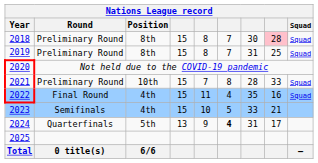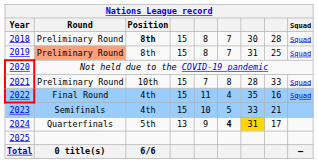(148, 39) normal -> (148, 39) bold
(276, 39) pink background -> (276, 39) no background
(80, 53) no background -> (80, 53) lightsalmon background
(253, 124) no background -> (253, 124) gold background
